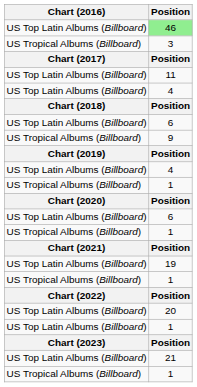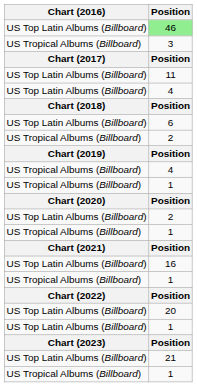(171, 138) 9 -> (171, 138) 2
(77, 169) US Top Latin Albums (Billboard) -> (74, 169) US Tropical Albums (Billboard)
(171, 216) 6 -> (171, 216) 2
(171, 264) 19 -> (171, 264) 16
